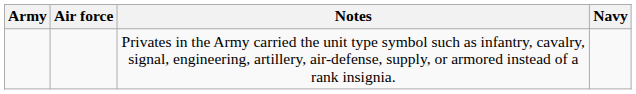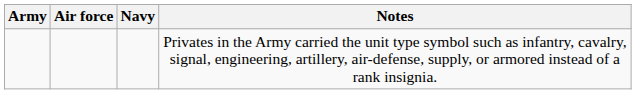columns swapped: (610, 16) <-> (353, 16)
